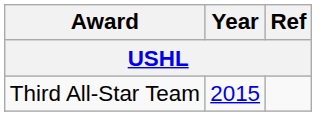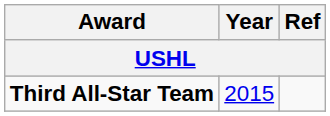(105, 93) normal -> (112, 93) bold
